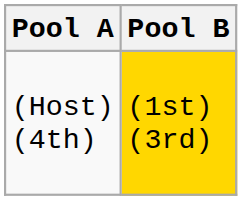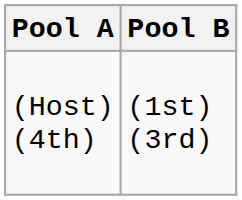(170, 123) gold background -> (170, 123) no background
